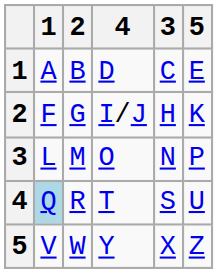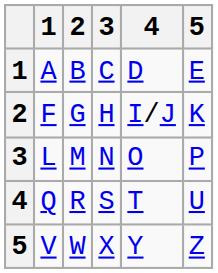columns swapped: (168, 27) <-> (123, 27)
(49, 202) lightblue background -> (49, 202) no background
